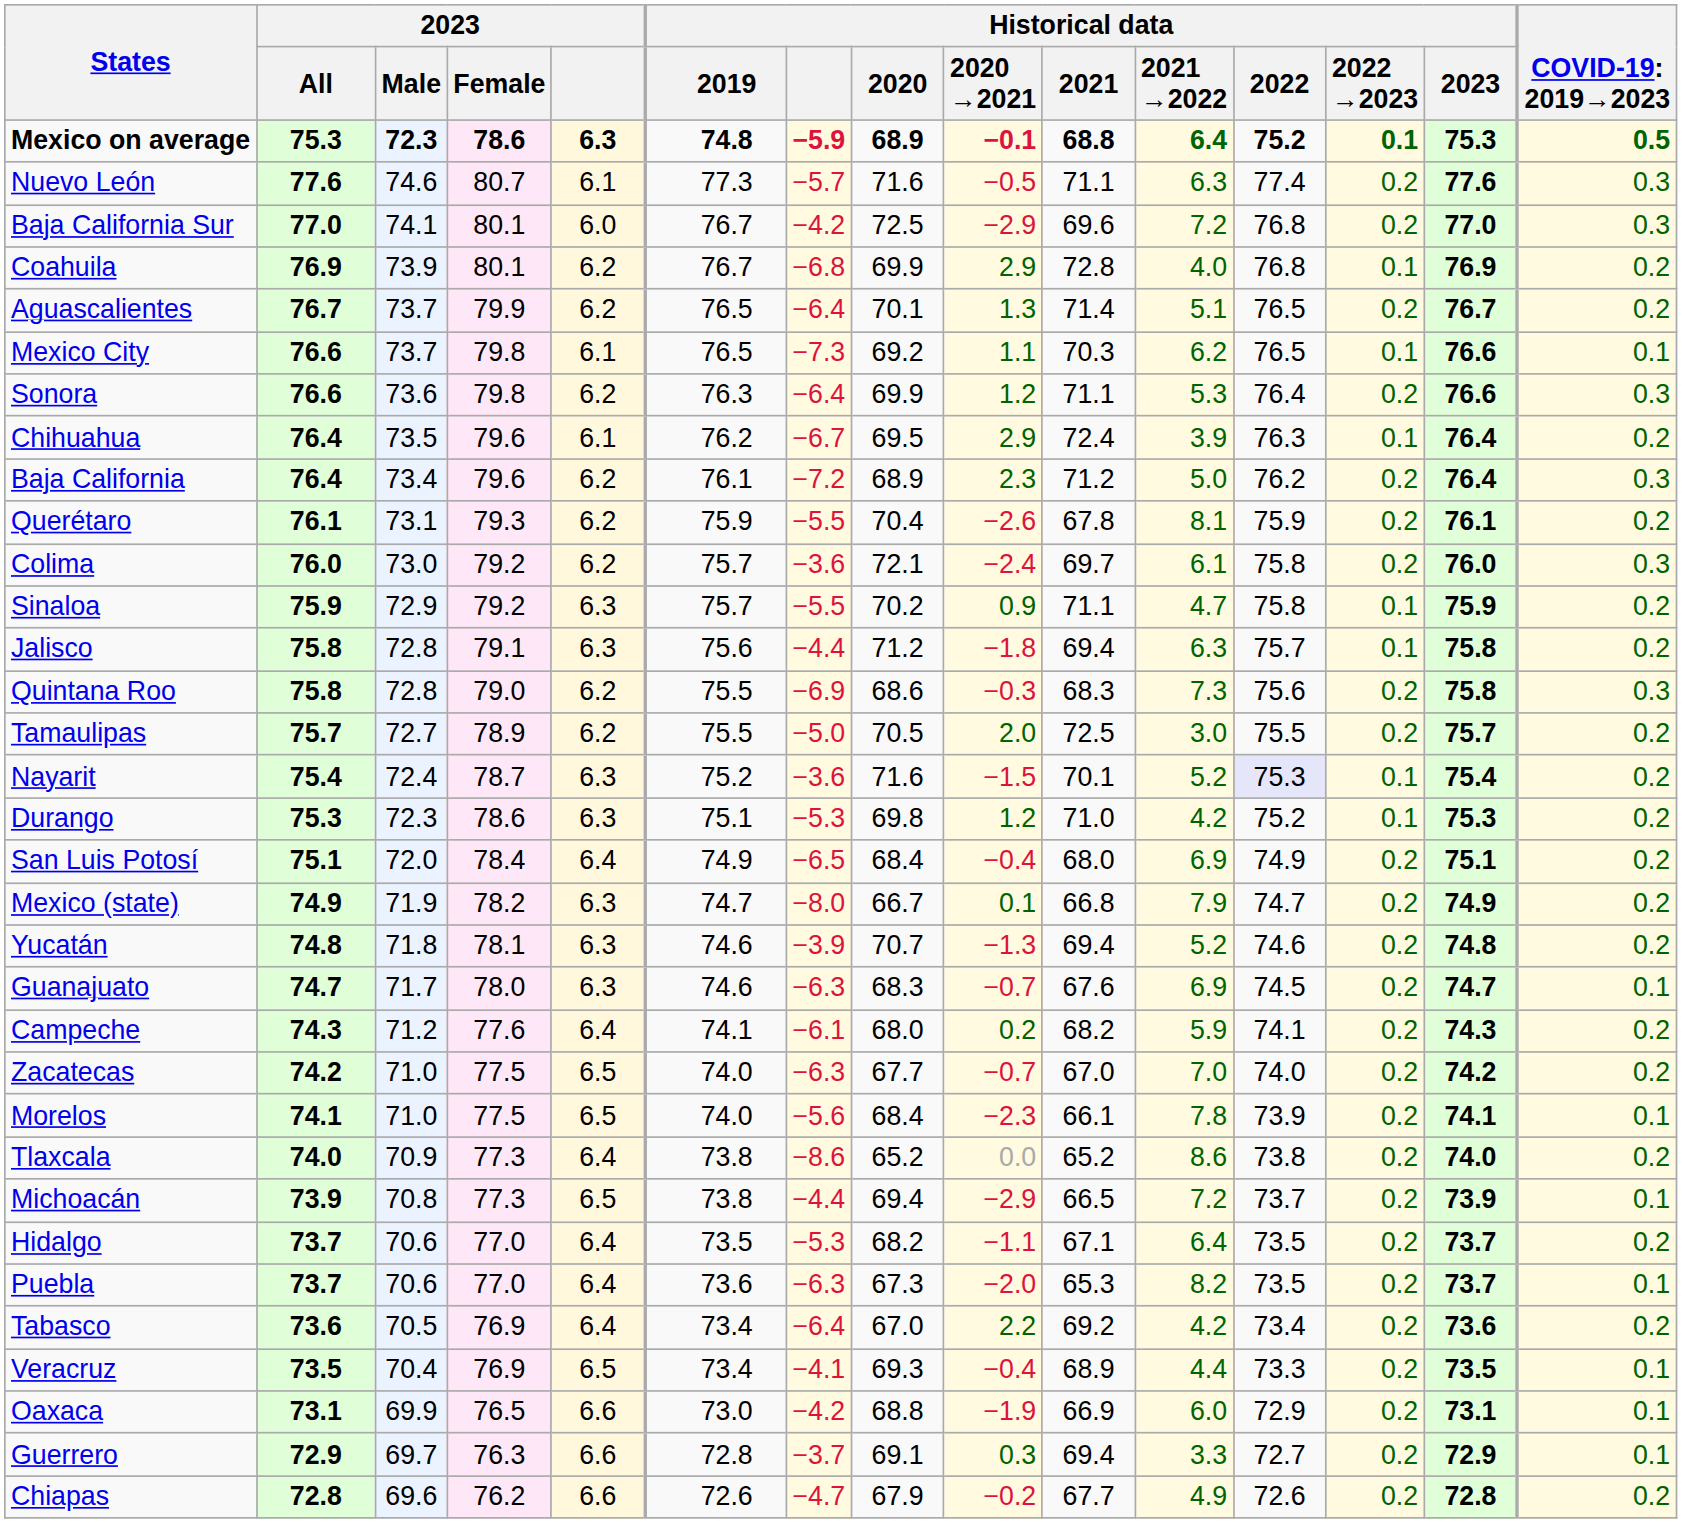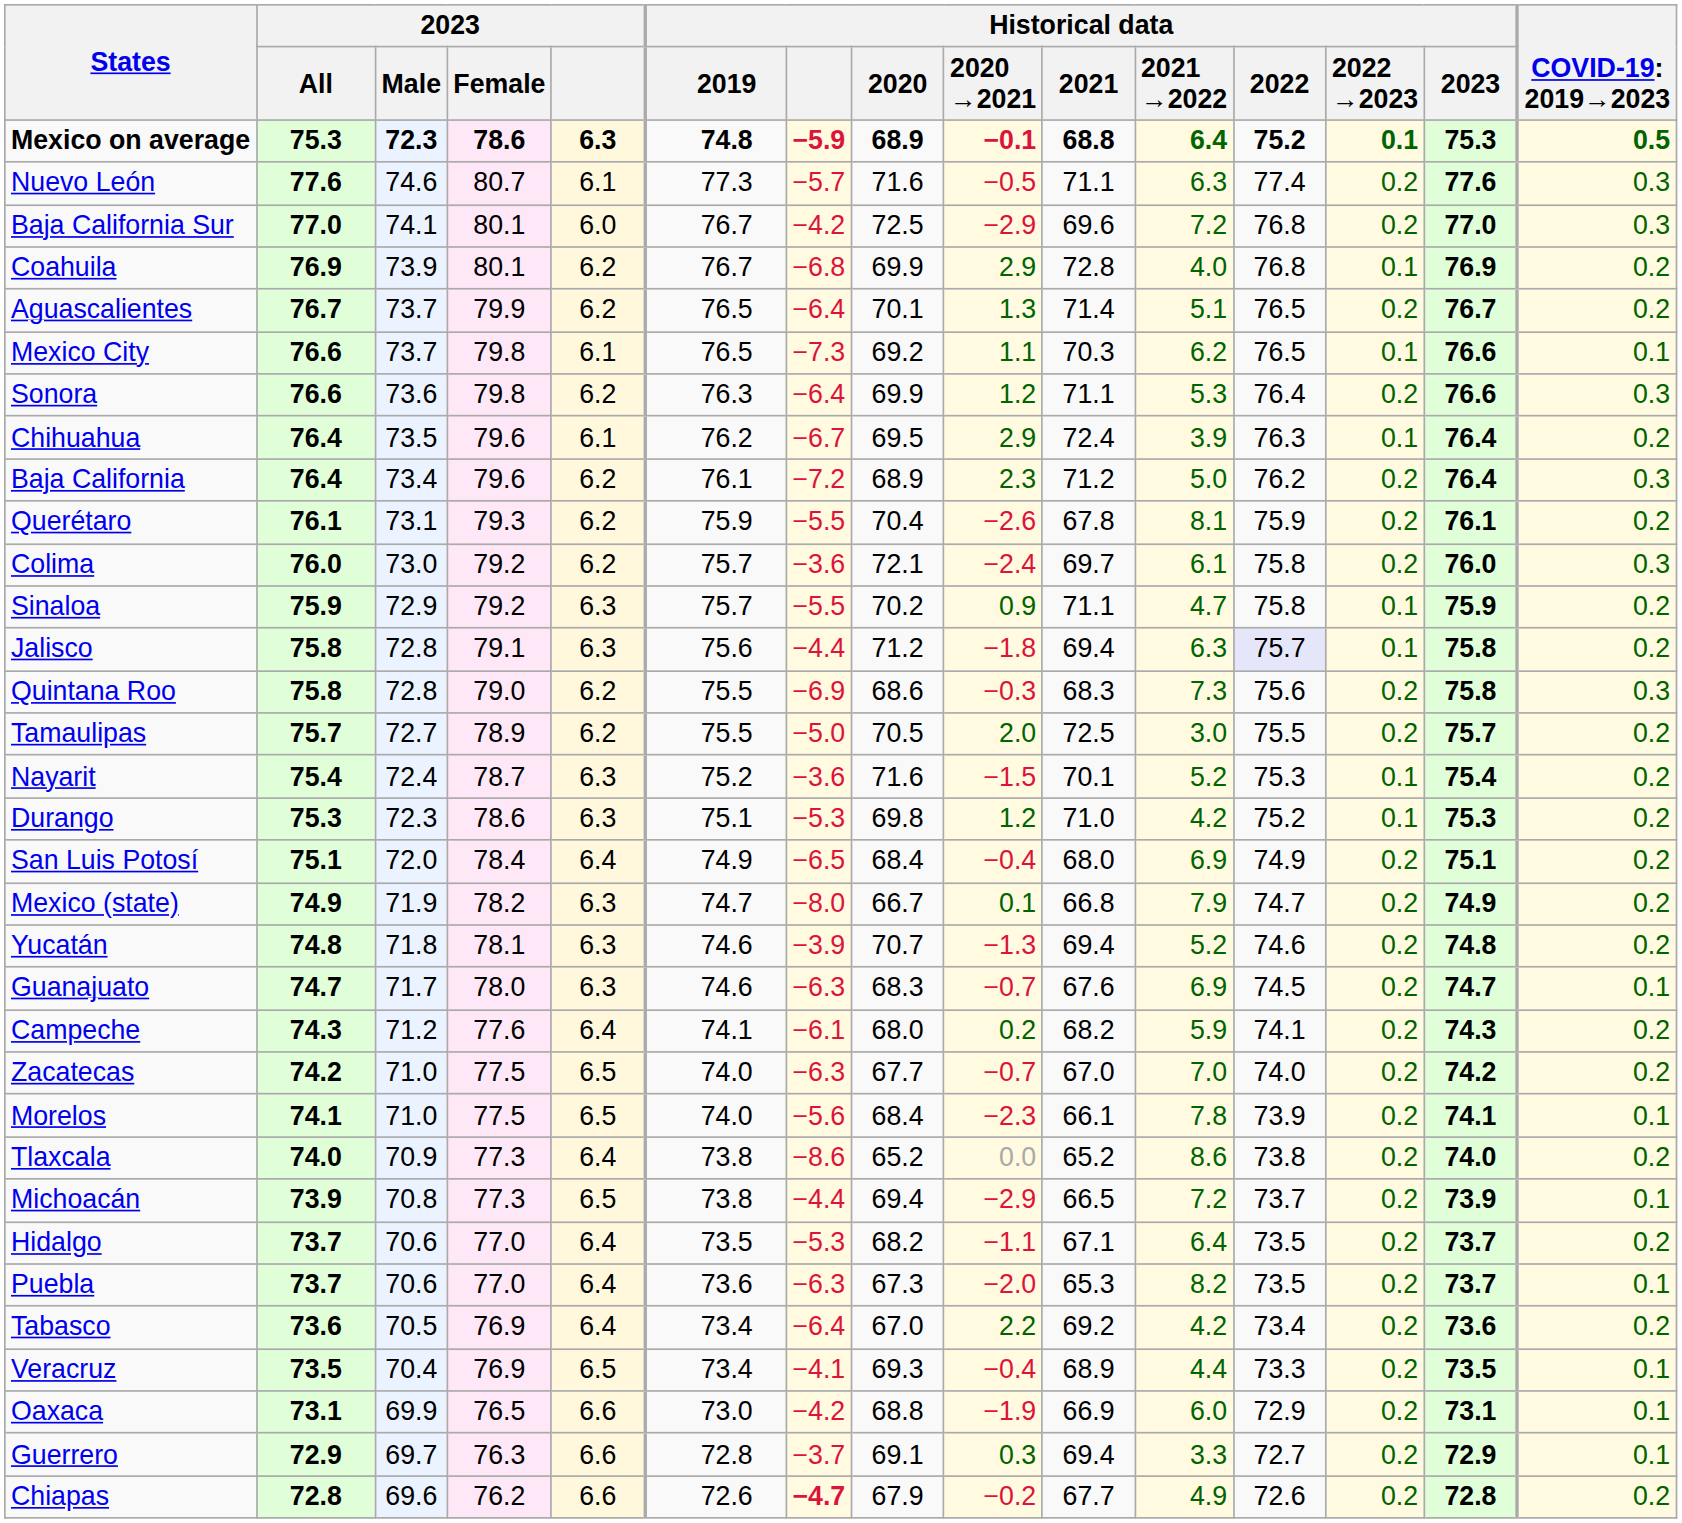(1280, 649) no background -> (1280, 649) lavender background
(1280, 776) lavender background -> (1280, 776) no background
(819, 1496) normal -> (819, 1496) bold
